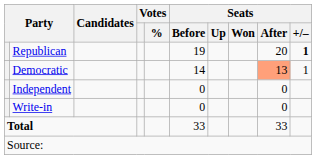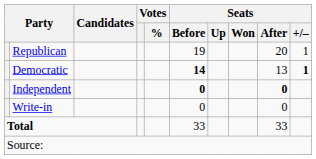(306, 51) bold -> (306, 51) normal
(199, 70) normal -> (199, 70) bold
(281, 70) lightsalmon background -> (281, 70) no background
(306, 70) normal -> (306, 70) bold
(202, 88) normal -> (202, 88) bold
(284, 88) normal -> (284, 88) bold
